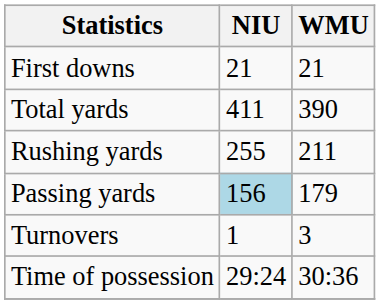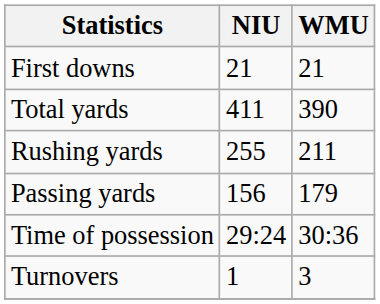(246, 193) lightblue background -> (246, 193) no background
rows swapped: (65, 235) <-> (112, 277)
